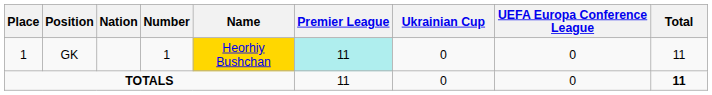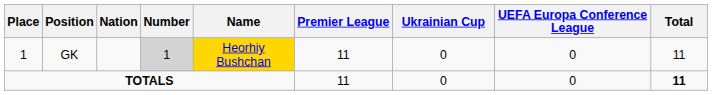(167, 54) no background -> (167, 54) lightgrey background
(343, 54) paleturquoise background -> (343, 54) no background
